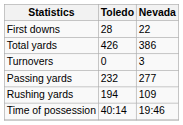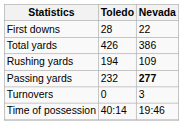rows swapped: (40, 95) <-> (30, 62)
(148, 78) normal -> (148, 78) bold
